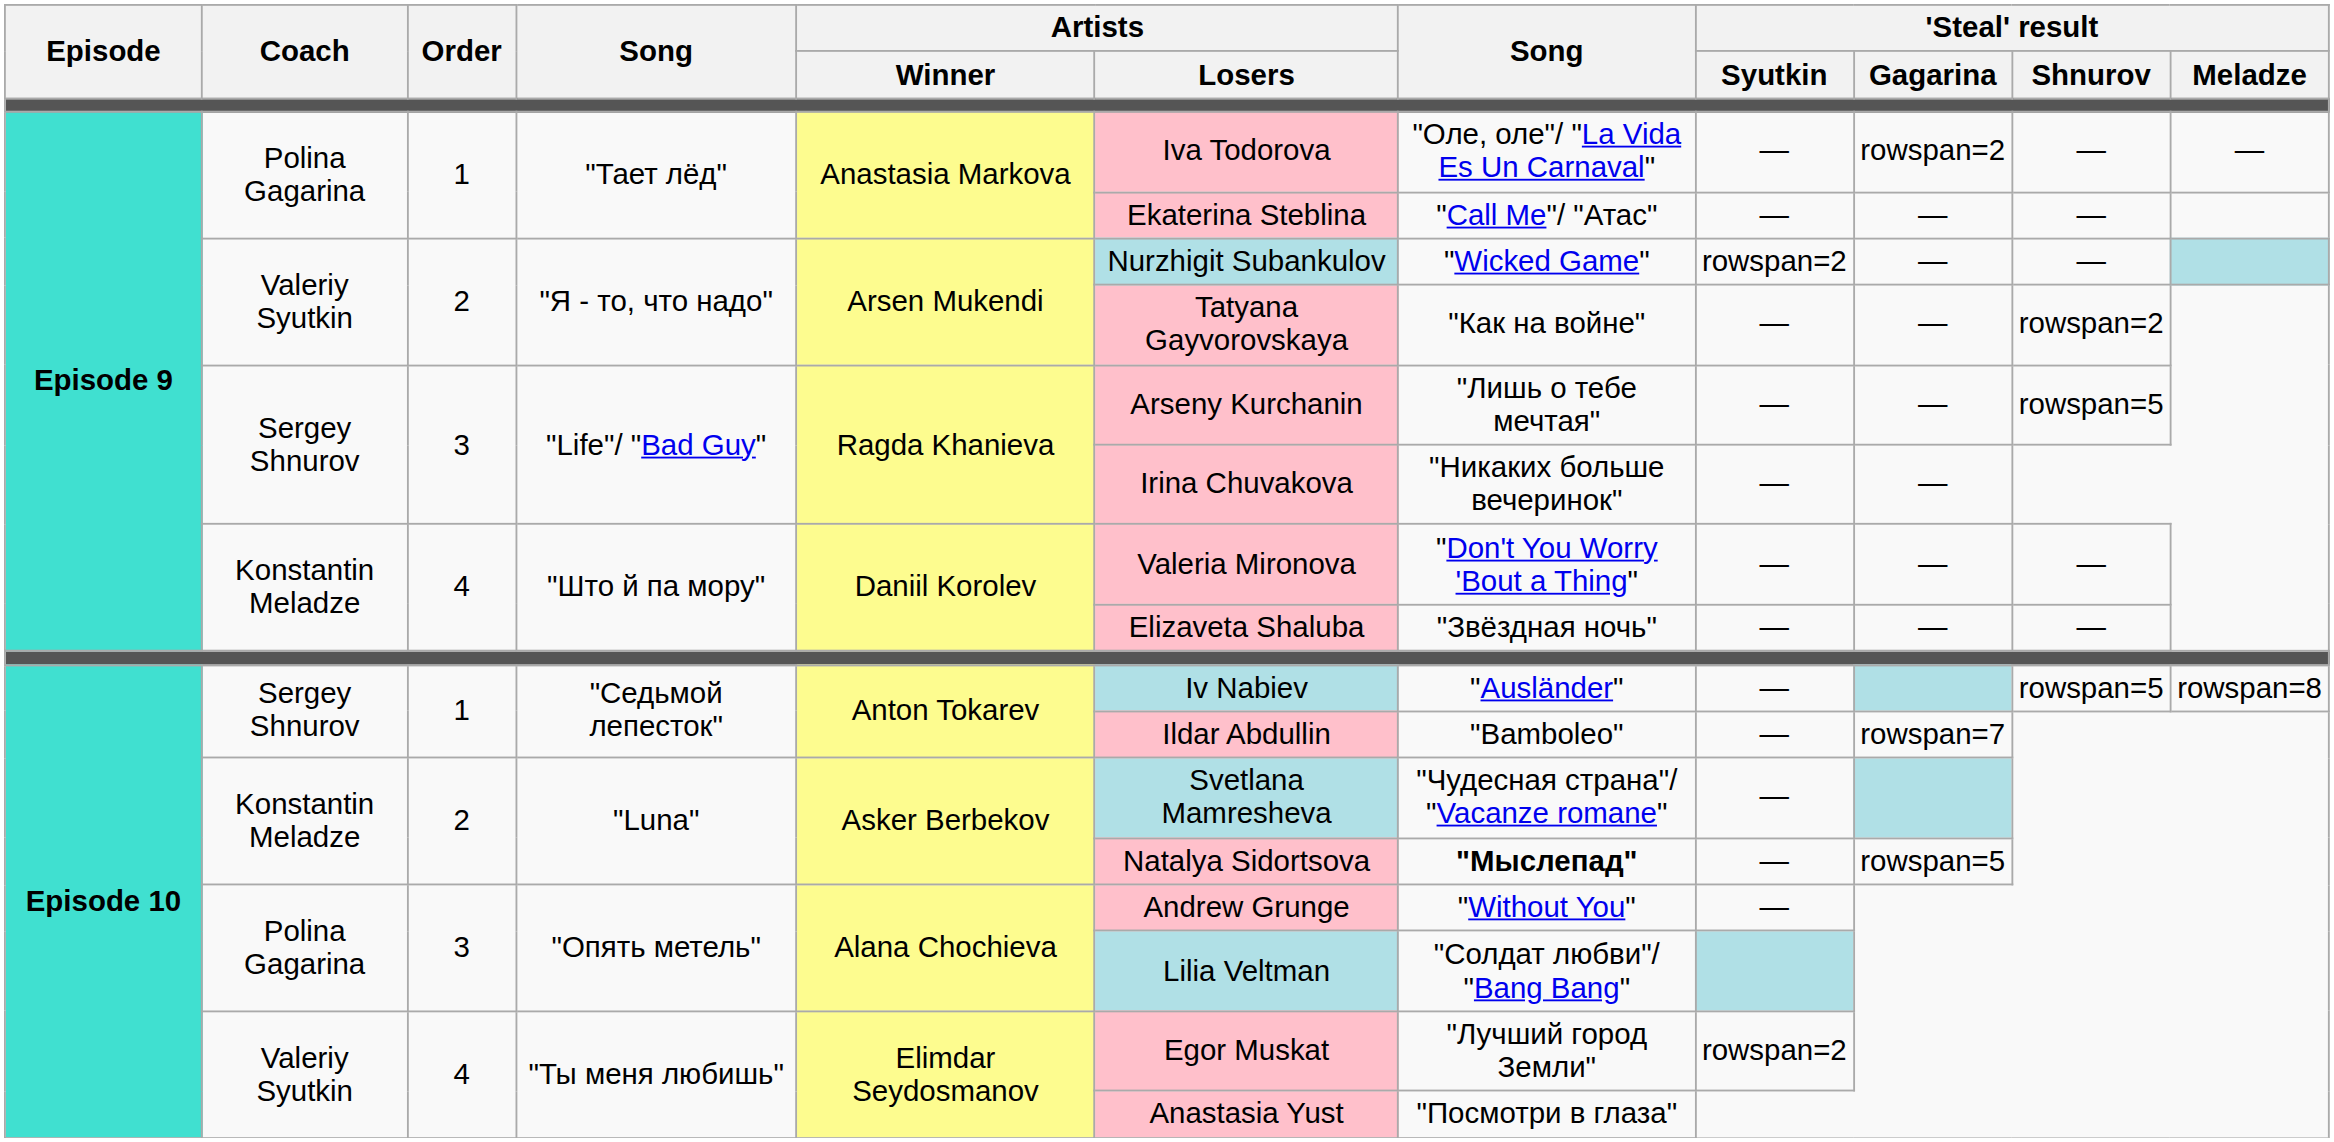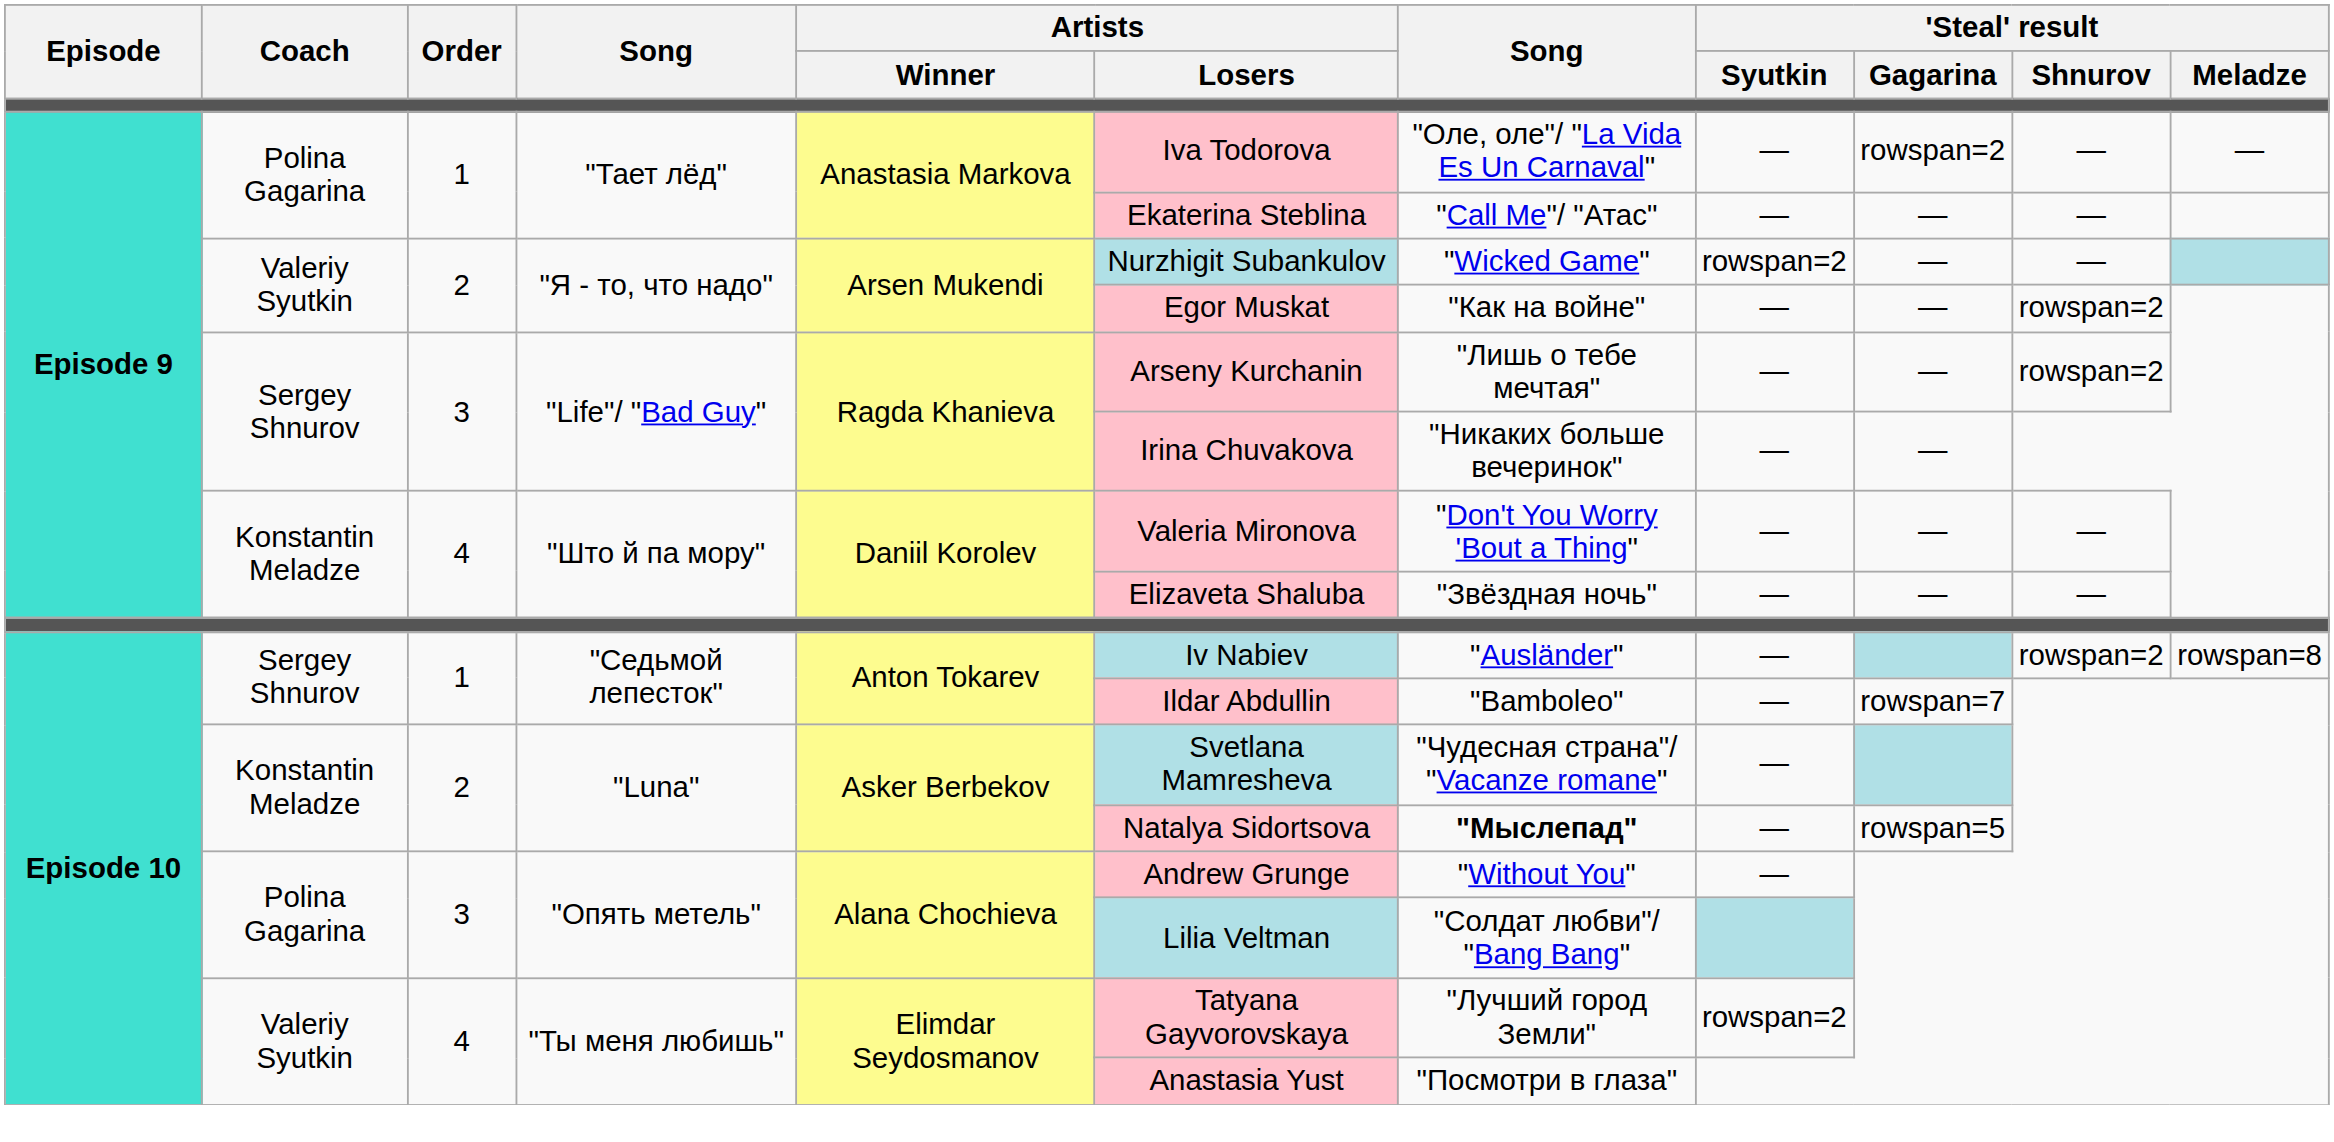(1247, 324) Tatyana Gayvorovskaya -> (1247, 307) Egor Muskat
(2091, 404) rowspan=5 -> (2091, 371) rowspan=2
(2091, 687) rowspan=5 -> (2091, 654) rowspan=2
(1247, 1050) Egor Muskat -> (1247, 1017) Tatyana Gayvorovskaya
